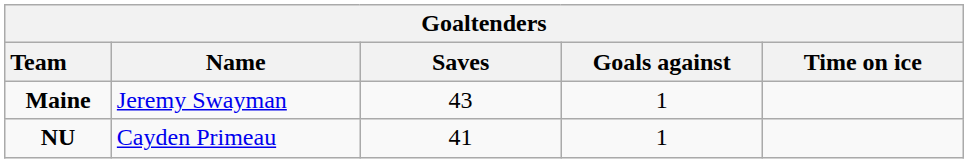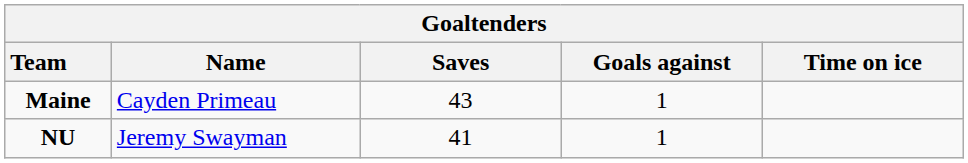(202, 99) Jeremy Swayman -> (197, 99) Cayden Primeau
(197, 137) Cayden Primeau -> (202, 137) Jeremy Swayman
